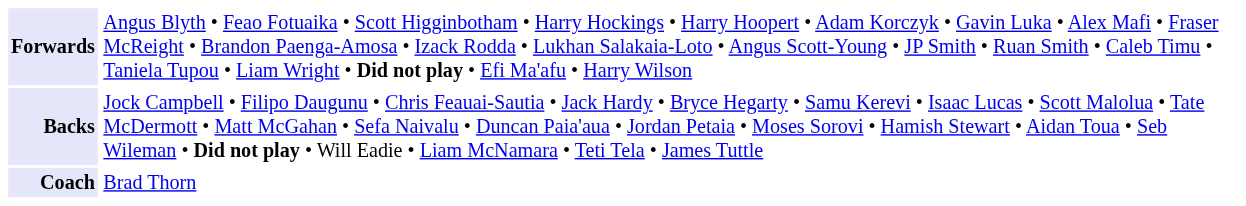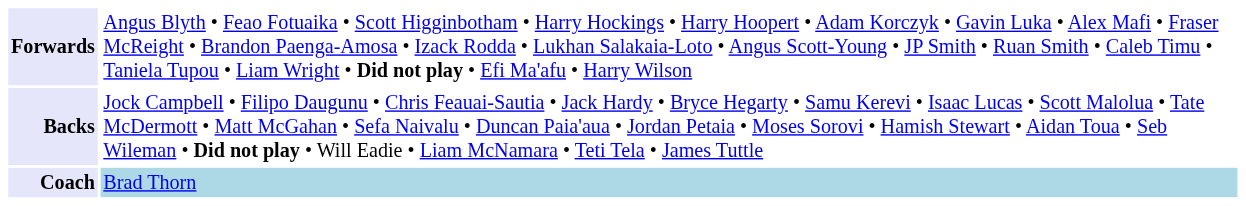(150, 182) no background -> (150, 182) lightblue background
